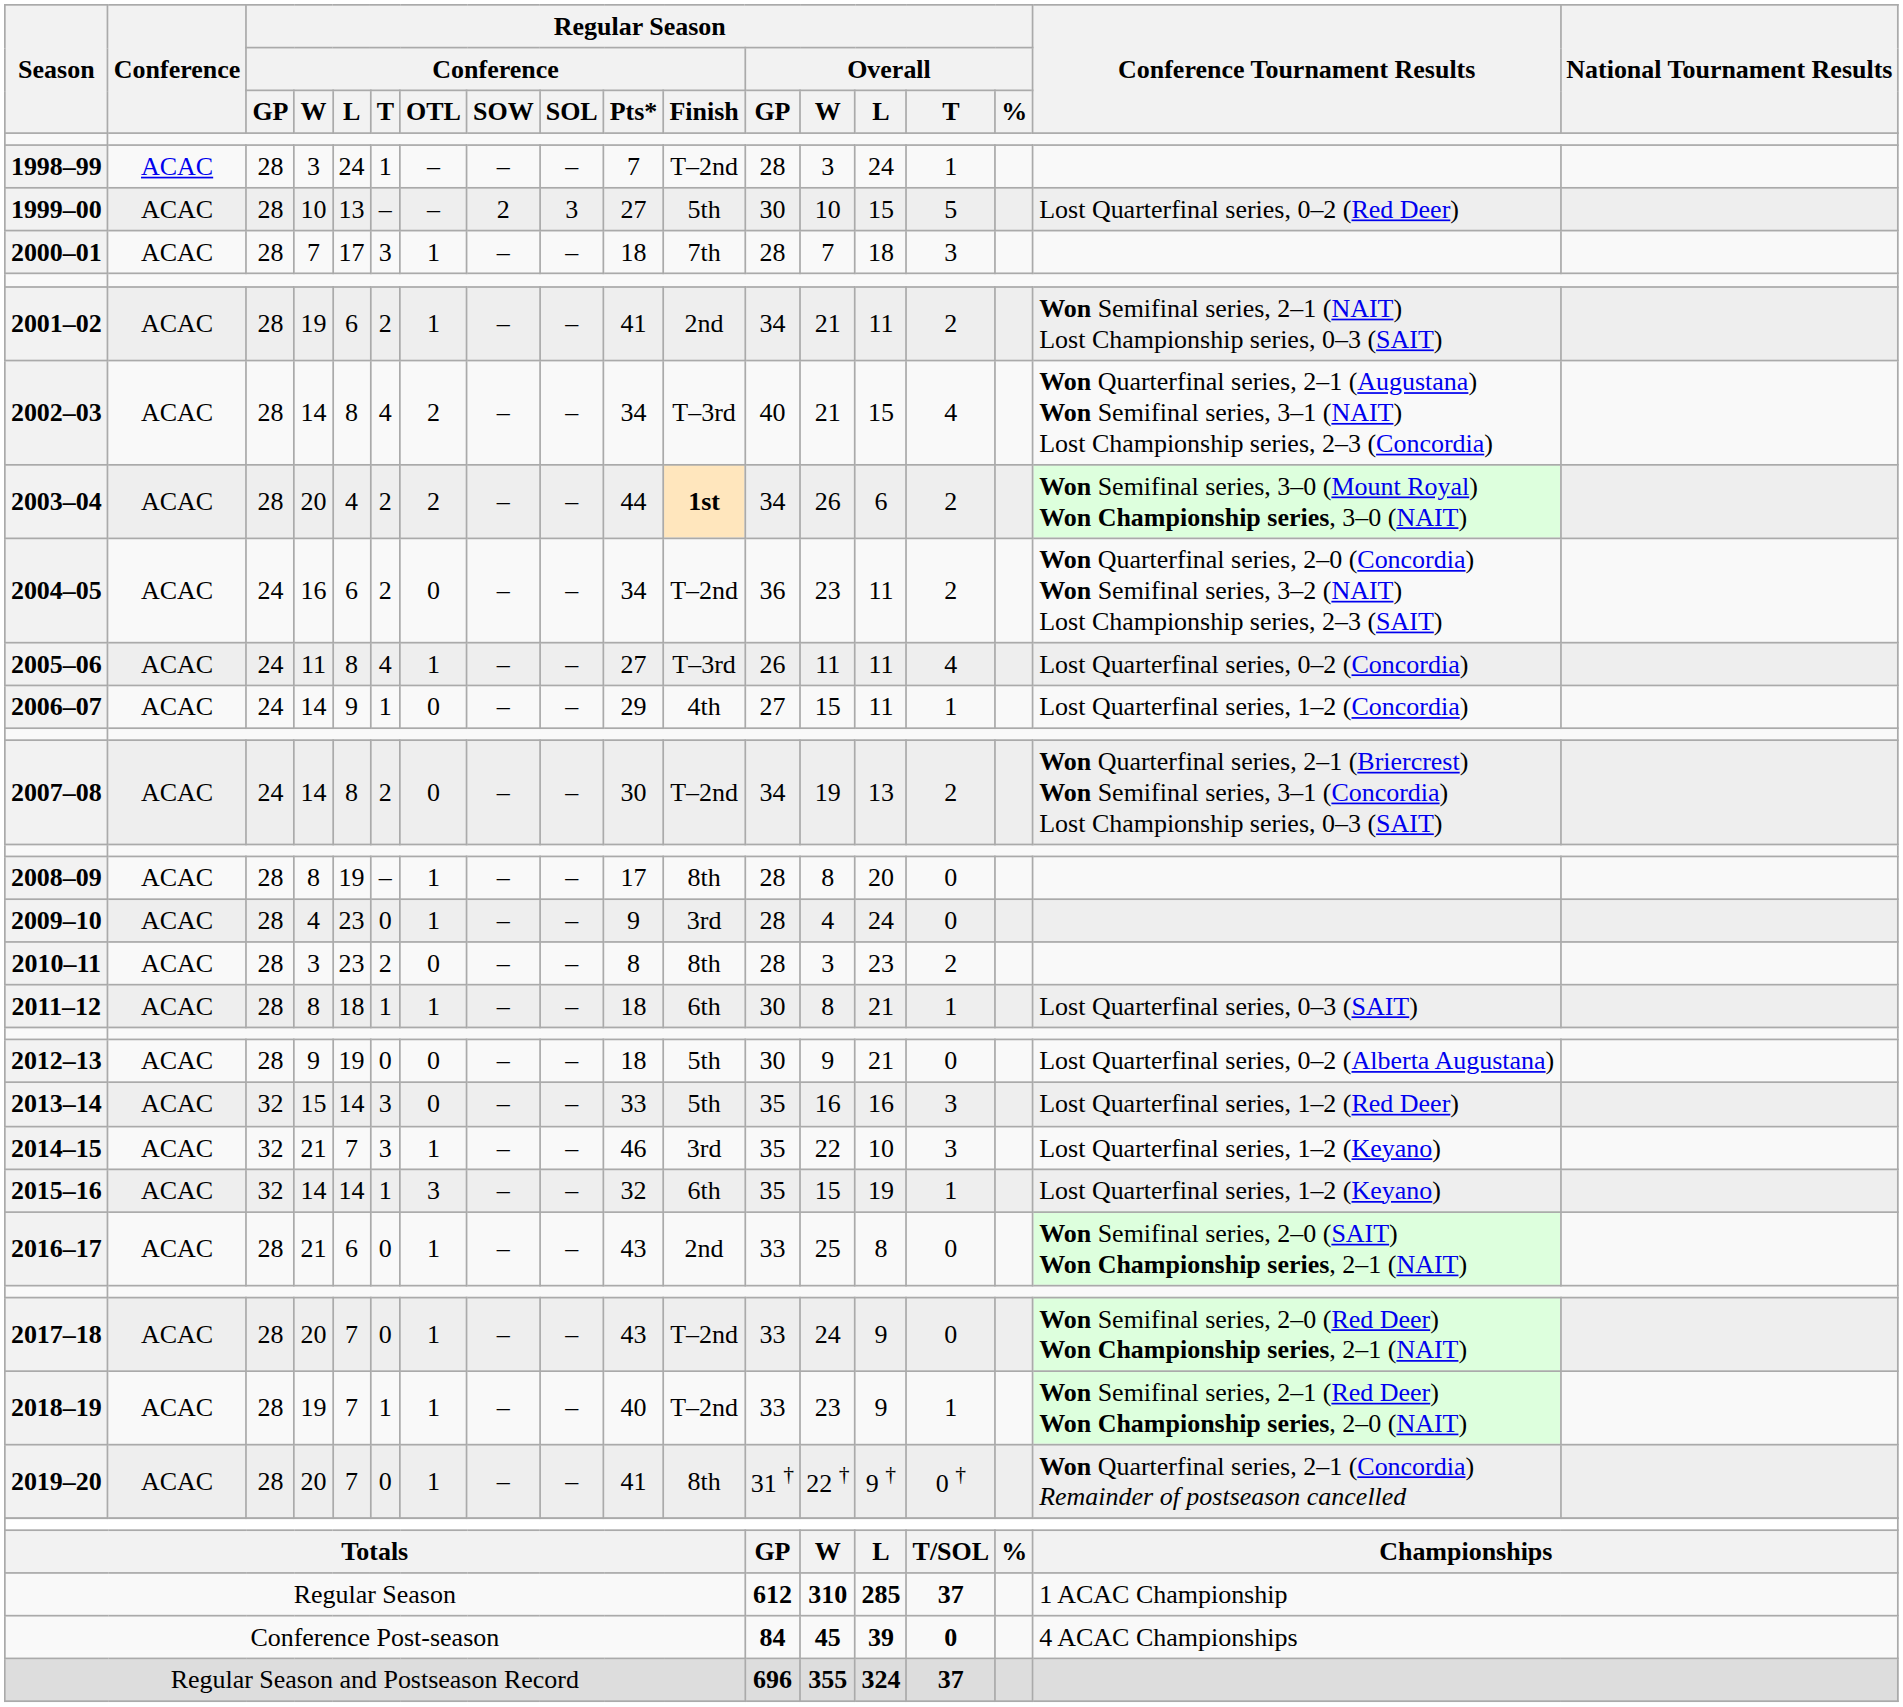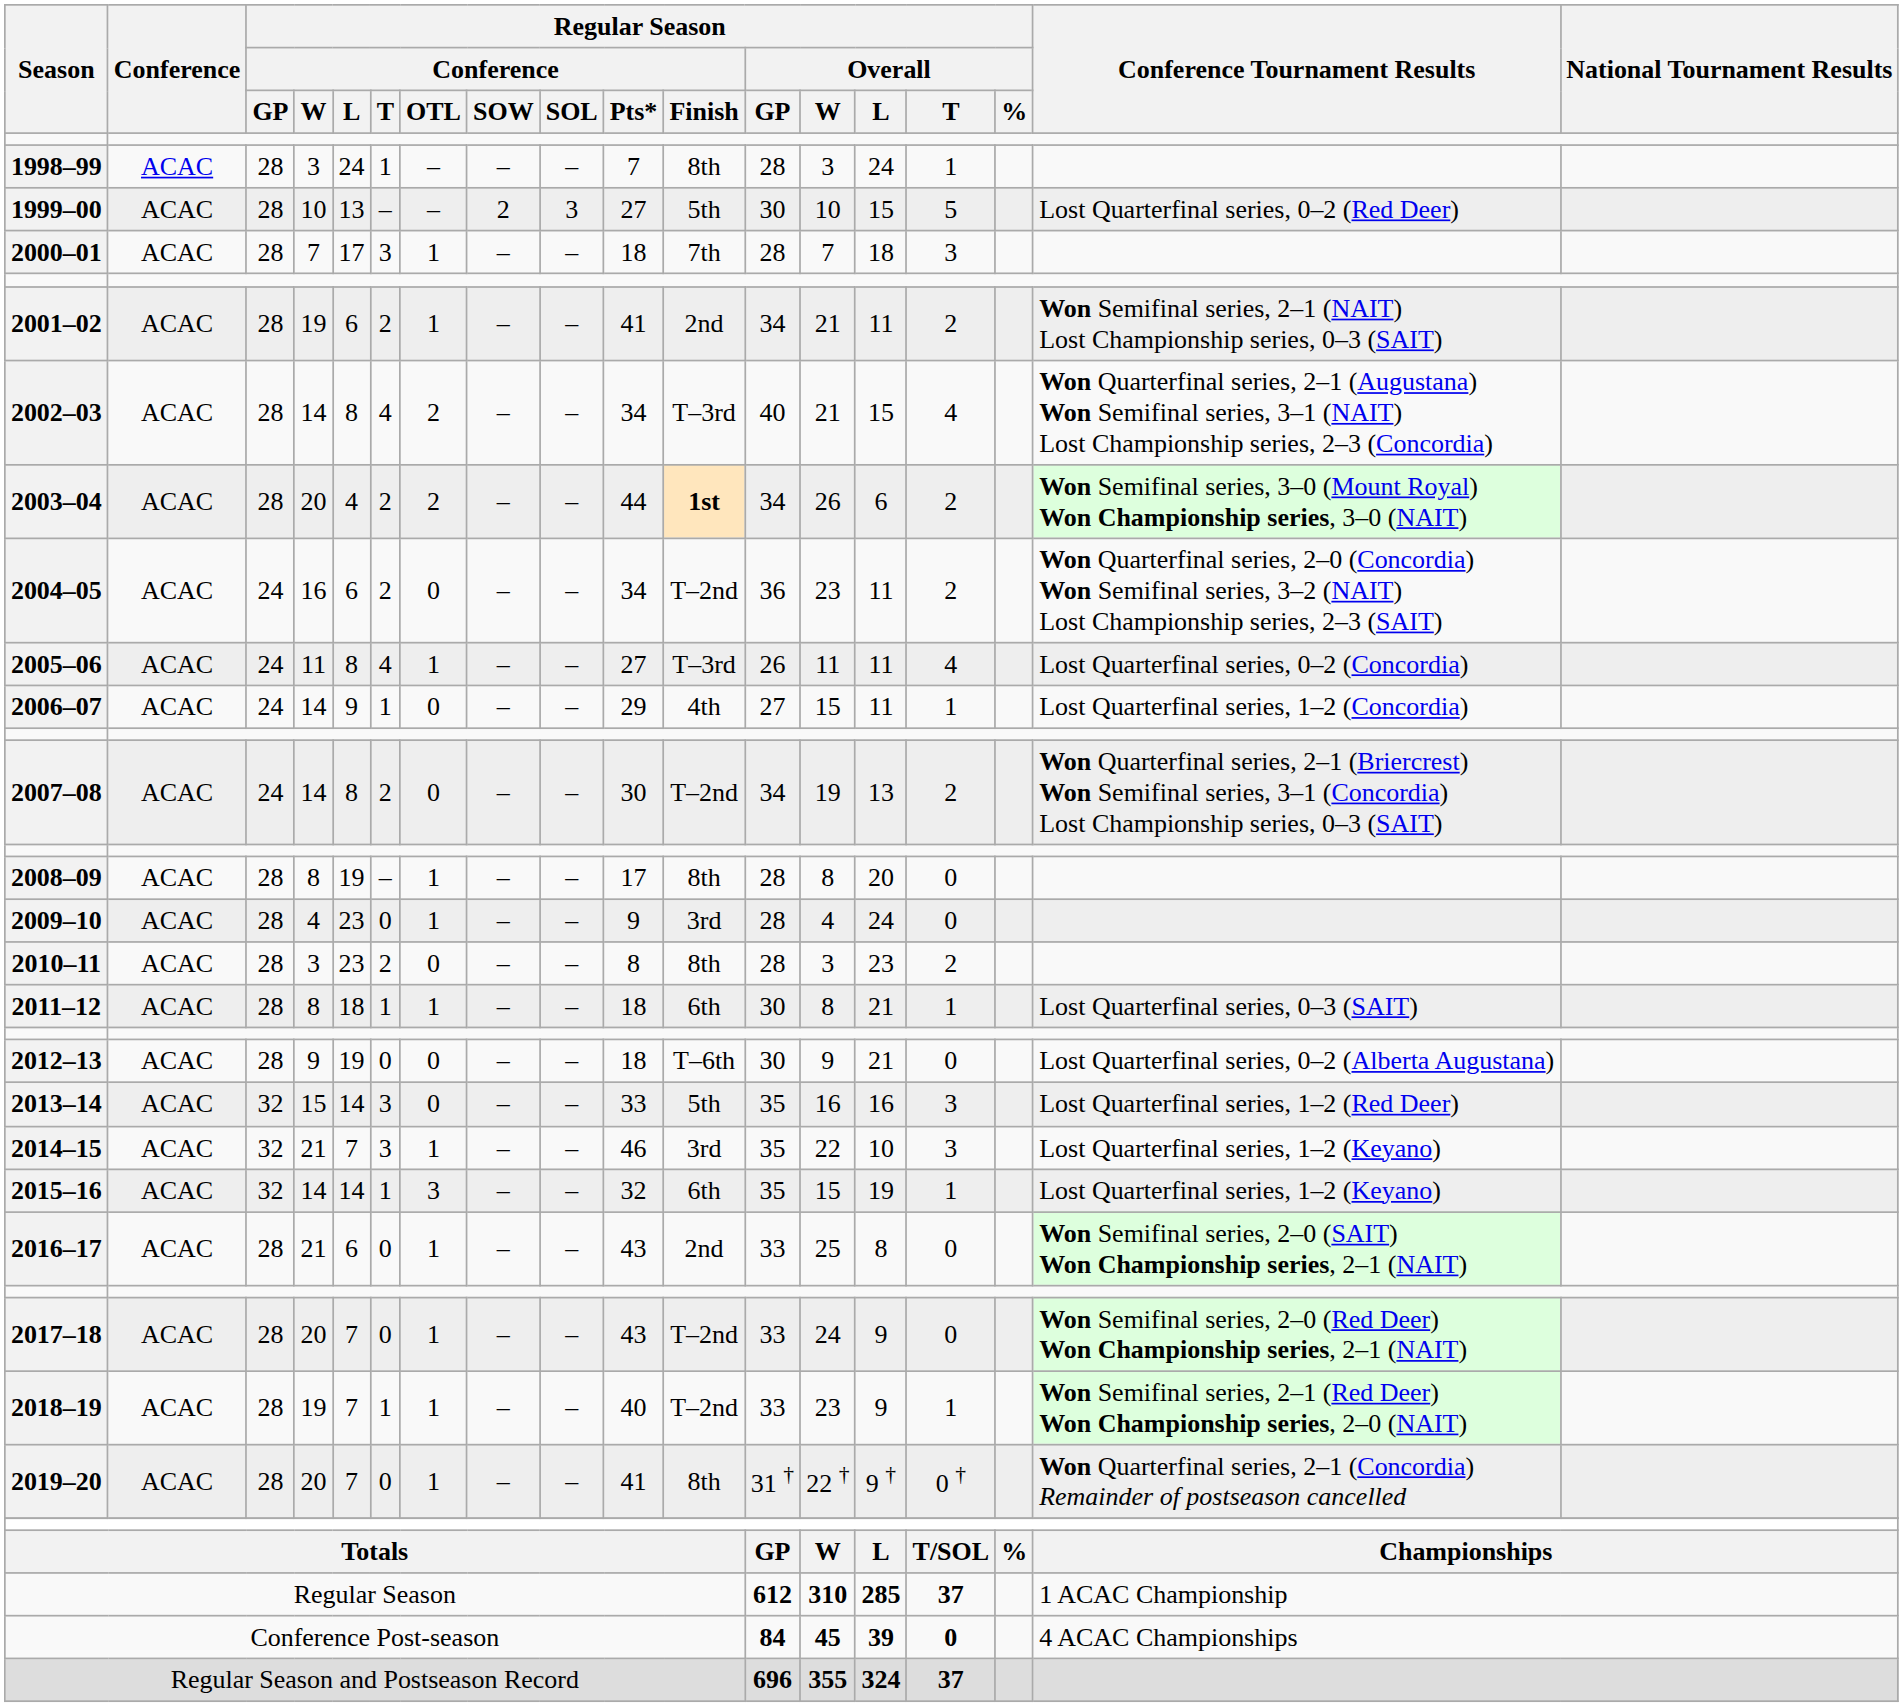(704, 166) T–2nd -> (704, 166) 8th
(704, 1061) 5th -> (704, 1061) T–6th
